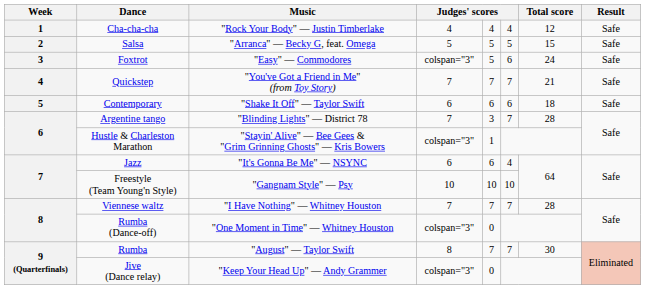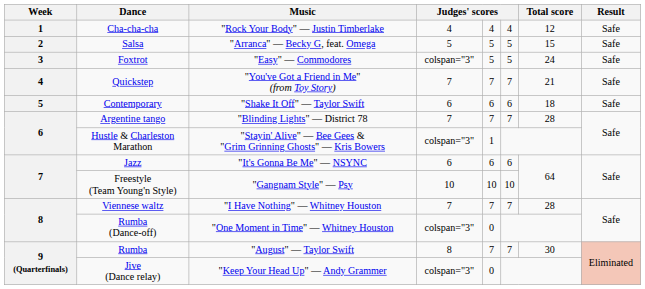(509, 60) 6 -> (509, 60) 5
(492, 119) 3 -> (492, 119) 7
(509, 163) 4 -> (509, 163) 6
